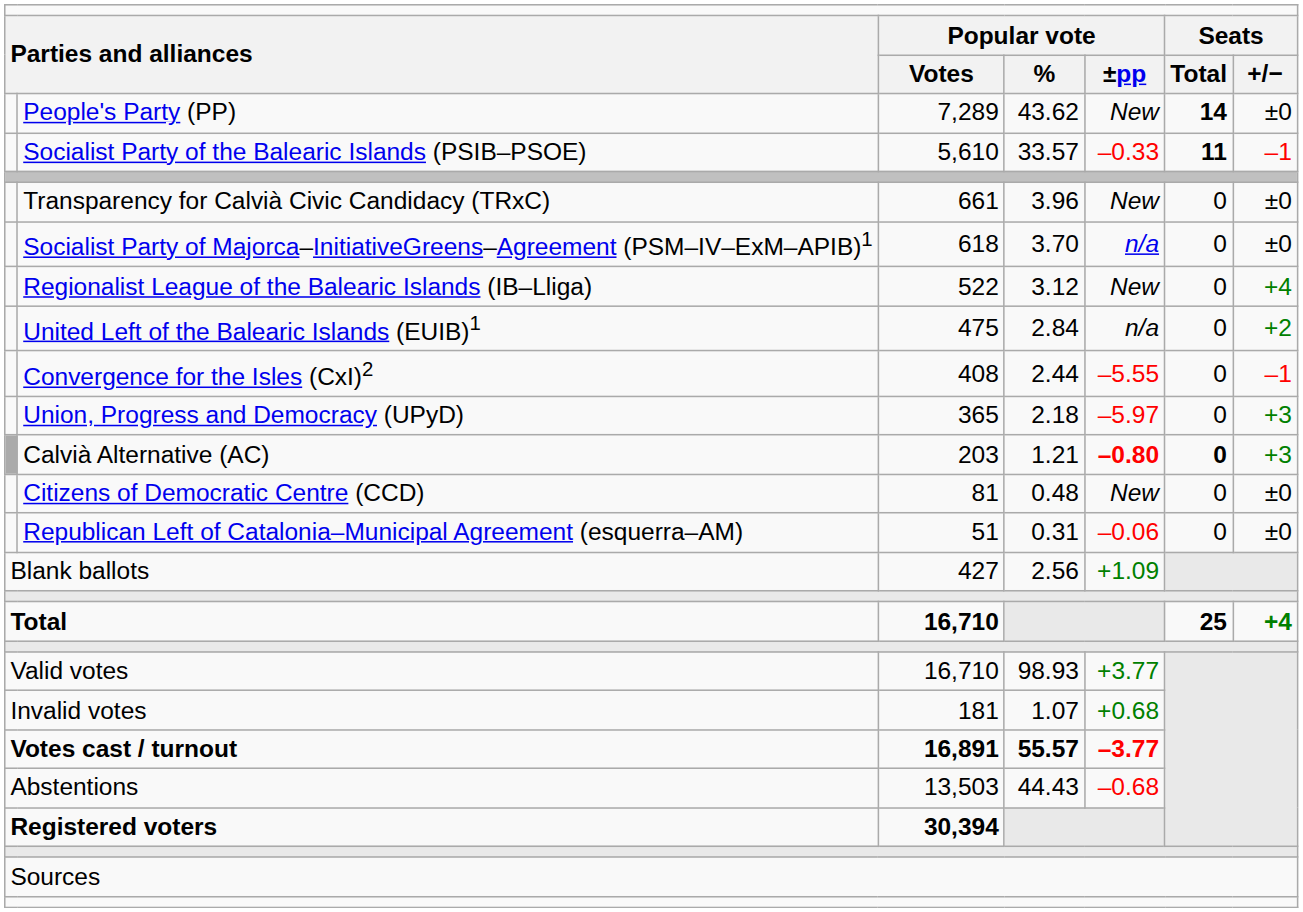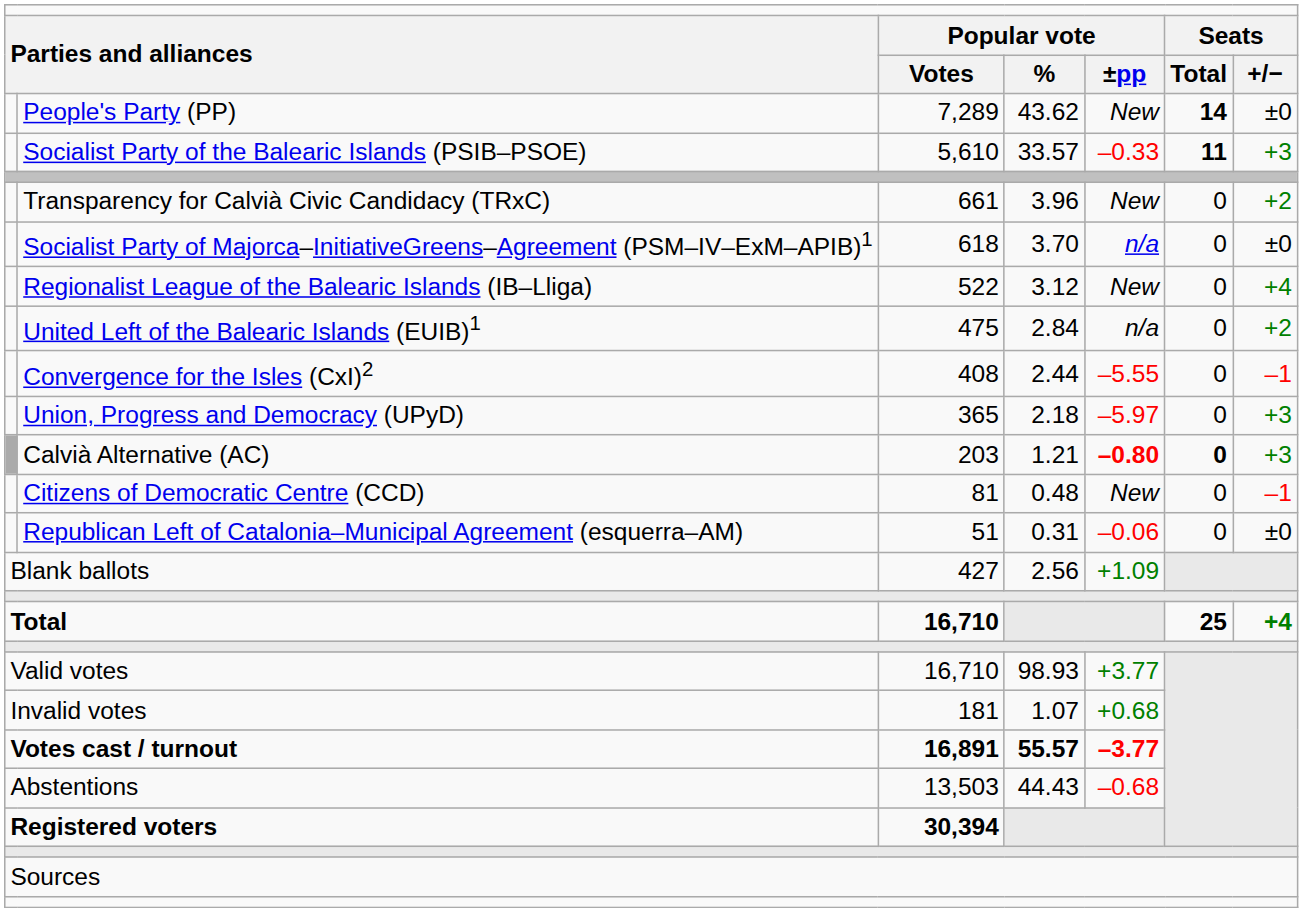(1278, 151) –1 -> (1278, 151) +3
(1278, 201) ±0 -> (1278, 201) +2
(1278, 493) ±0 -> (1278, 493) –1
